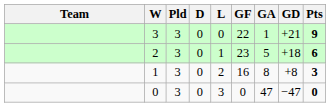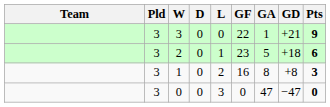columns swapped: (178, 14) <-> (155, 14)
